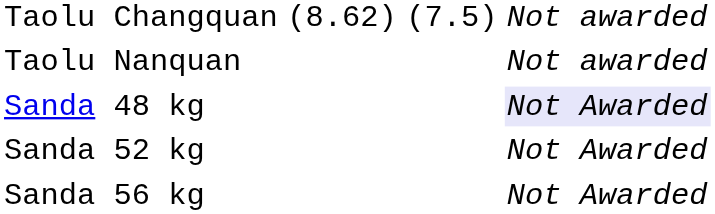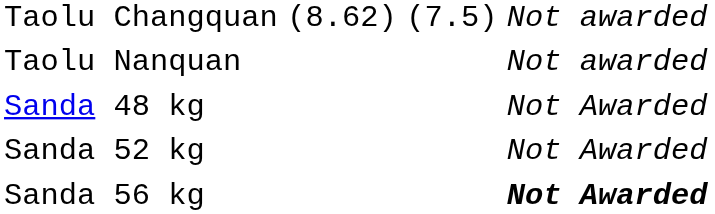(607, 106) lavender background -> (607, 106) no background
(607, 195) normal -> (607, 195) bold
